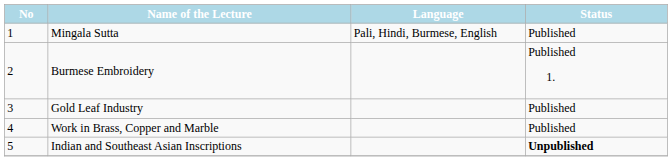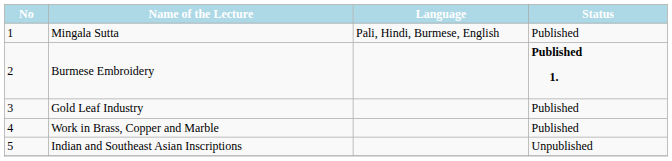(596, 65) normal -> (598, 65) bold
(561, 146) bold -> (562, 146) normal
